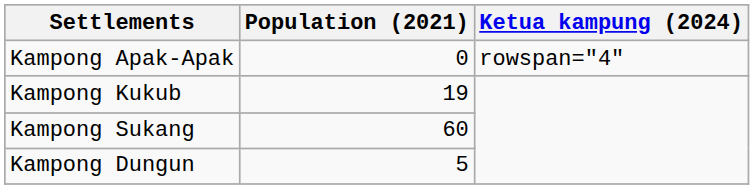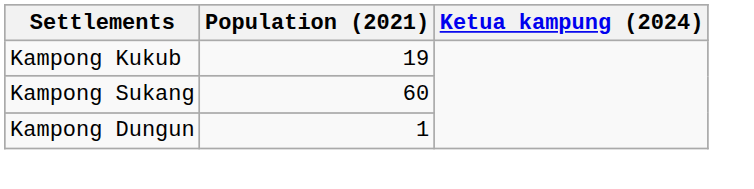- row: (122, 59)
(462, 166) 5 -> (423, 130) 1
